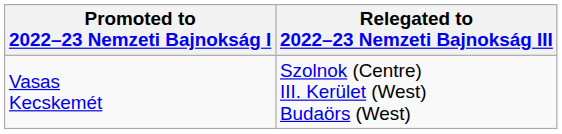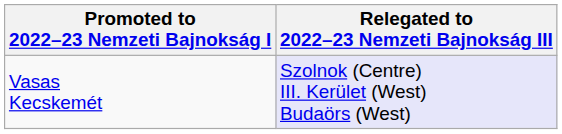(353, 91) no background -> (353, 91) lavender background
